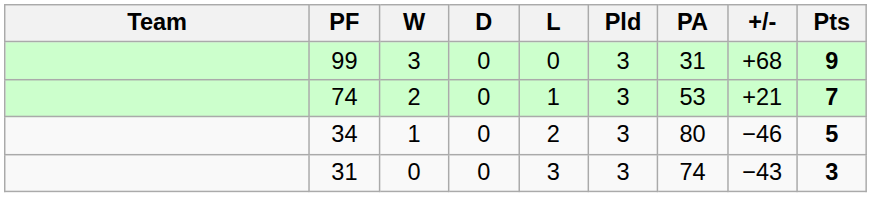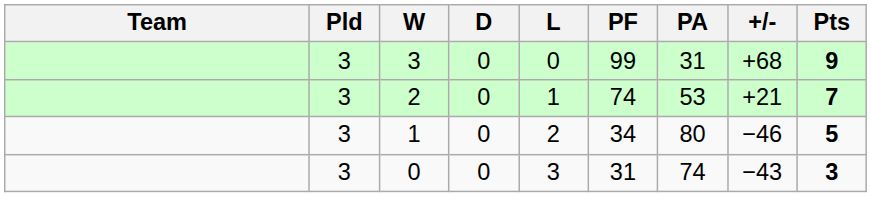columns swapped: (623, 23) <-> (344, 23)
